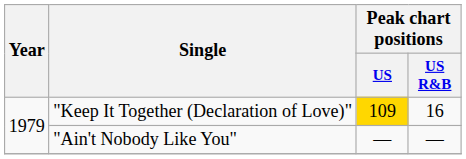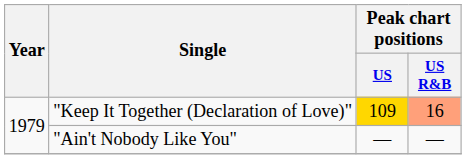(435, 111) no background -> (435, 111) lightsalmon background
